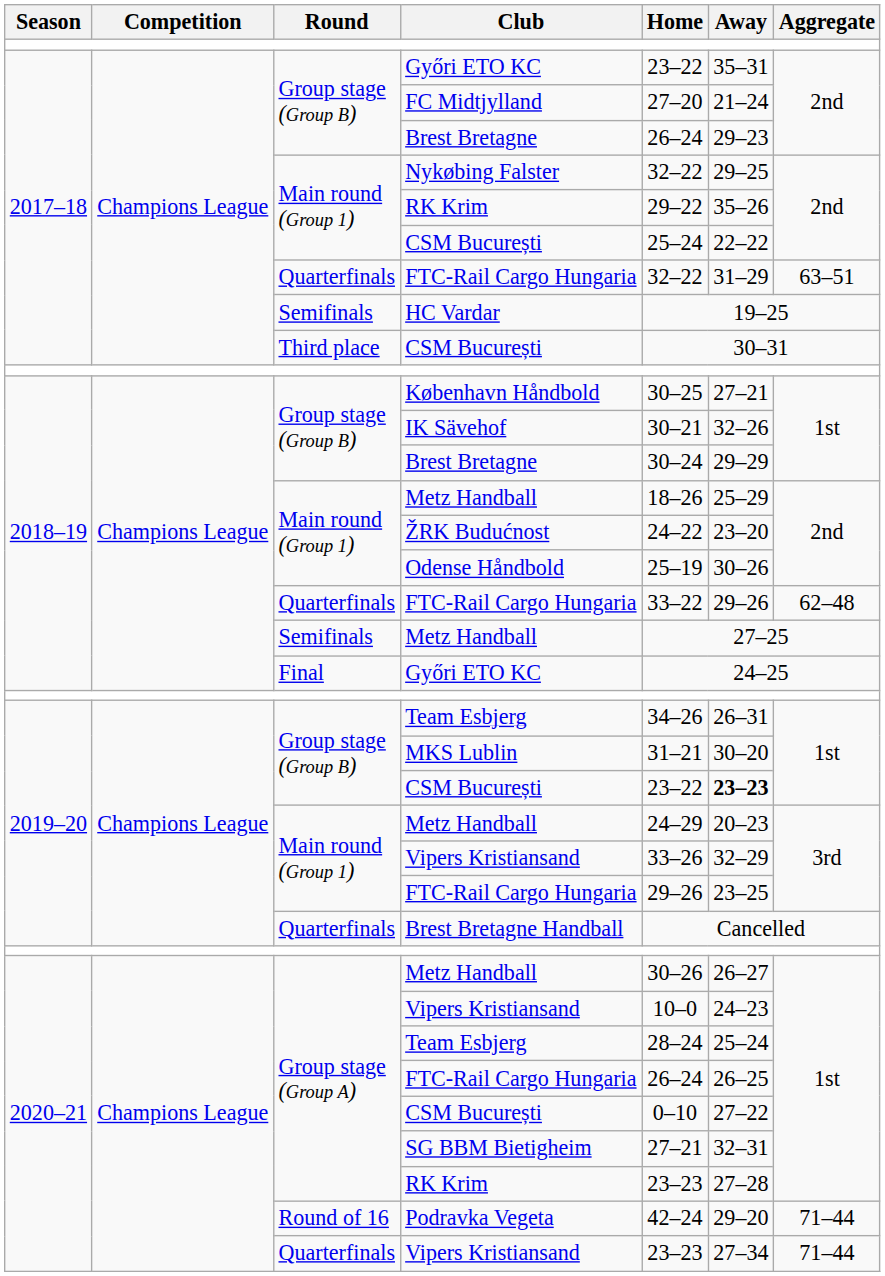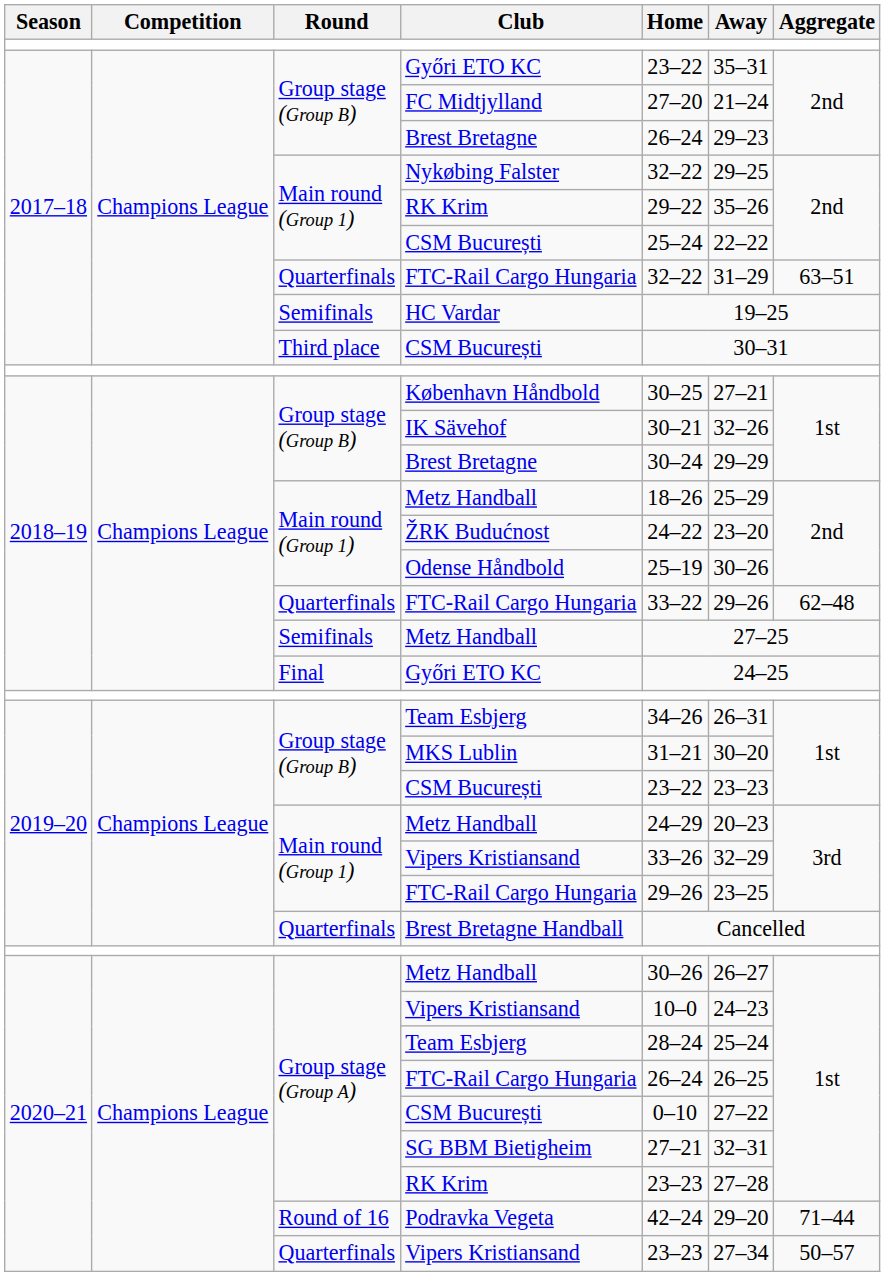(741, 787) bold -> (741, 787) normal
(827, 1253) 71–44 -> (827, 1253) 50–57
